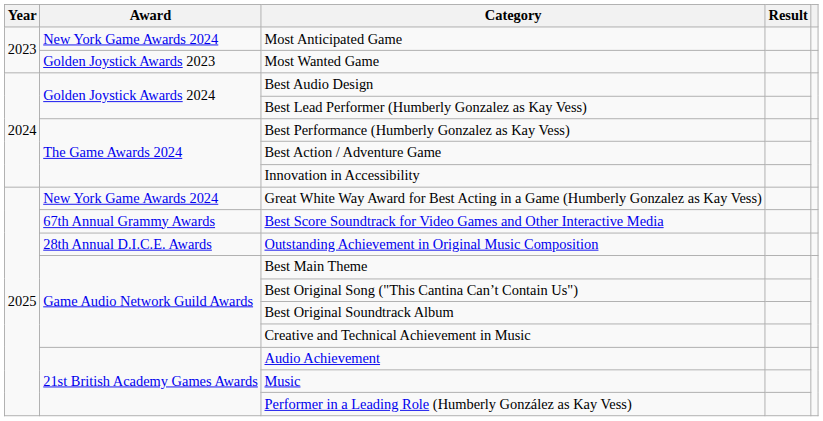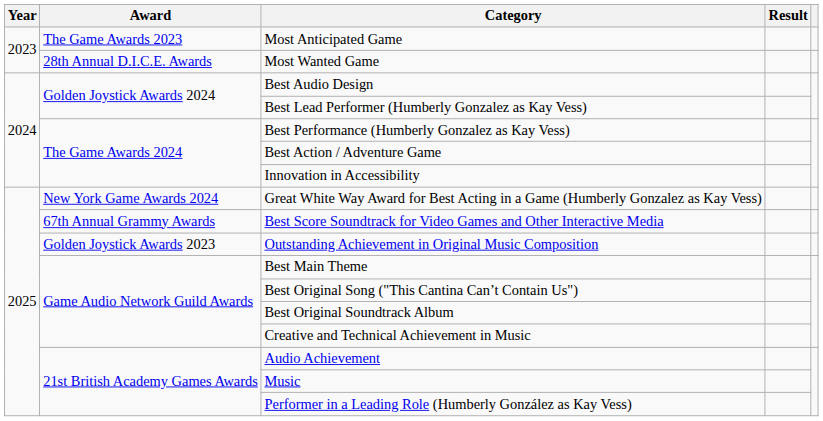(131, 38) New York Game Awards 2024 -> (113, 38) The Game Awards 2023
(129, 61) Golden Joystick Awards 2023 -> (128, 61) 28th Annual D.I.C.E. Awards
(128, 244) 28th Annual D.I.C.E. Awards -> (129, 244) Golden Joystick Awards 2023
